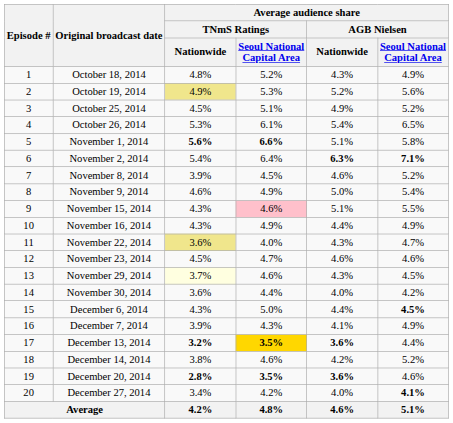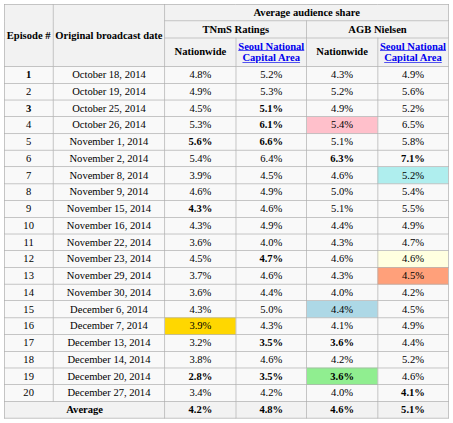(29, 74) normal -> (29, 74) bold
(200, 91) khaki background -> (200, 91) no background
(29, 108) normal -> (29, 108) bold
(271, 108) normal -> (271, 108) bold
(271, 125) normal -> (271, 125) bold
(342, 125) no background -> (342, 125) pink background
(413, 175) no background -> (413, 175) paleturquoise background
(200, 208) normal -> (200, 208) bold
(271, 208) pink background -> (271, 208) no background
(200, 242) khaki background -> (200, 242) no background
(271, 259) normal -> (271, 259) bold
(413, 259) no background -> (413, 259) lightyellow background
(200, 275) lightyellow background -> (200, 275) no background
(413, 275) no background -> (413, 275) lightsalmon background
(342, 309) no background -> (342, 309) lightblue background
(413, 309) bold -> (413, 309) normal
(200, 326) no background -> (200, 326) gold background
(200, 342) bold -> (200, 342) normal
(271, 342) gold background -> (271, 342) no background
(342, 376) no background -> (342, 376) lightgreen background
